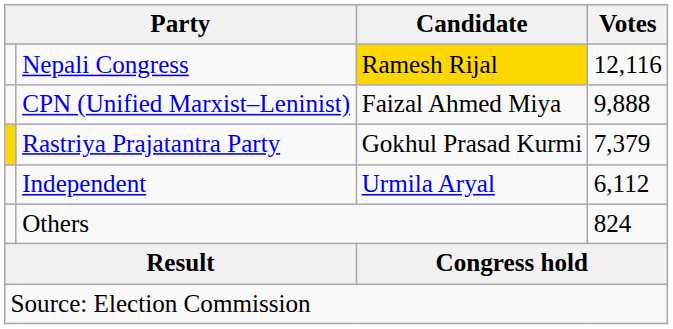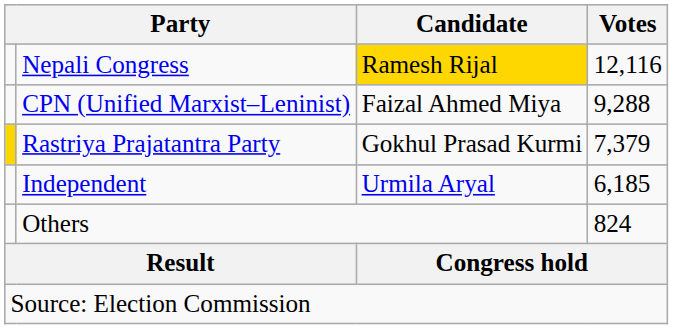(622, 104) 9,888 -> (622, 104) 9,288
(622, 183) 6,112 -> (622, 183) 6,185
